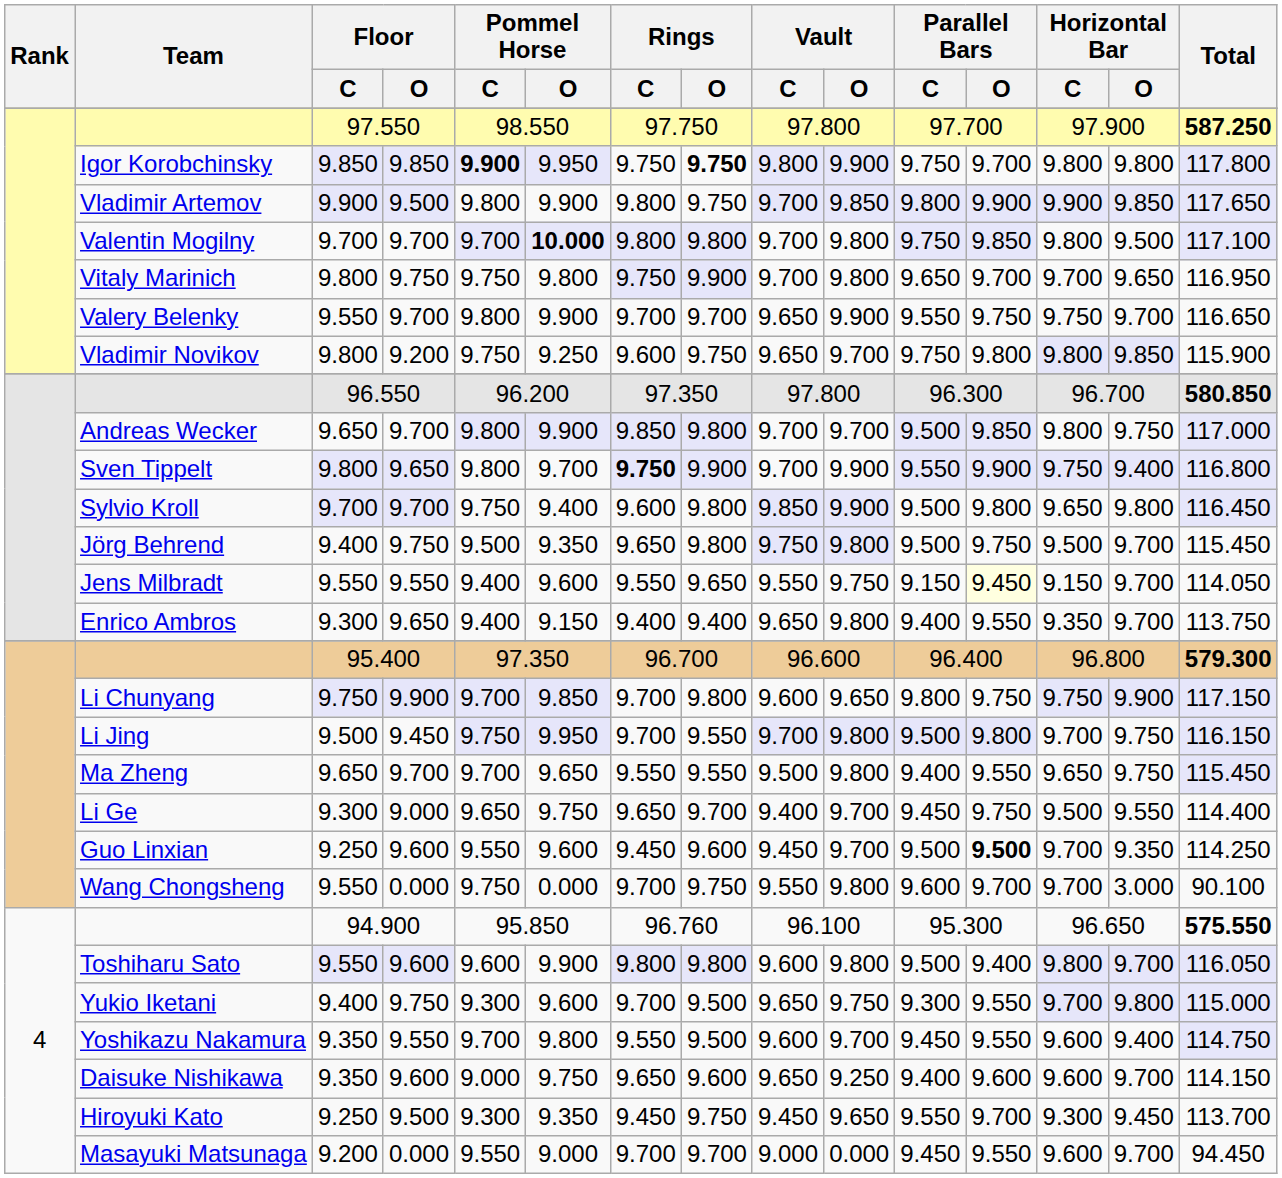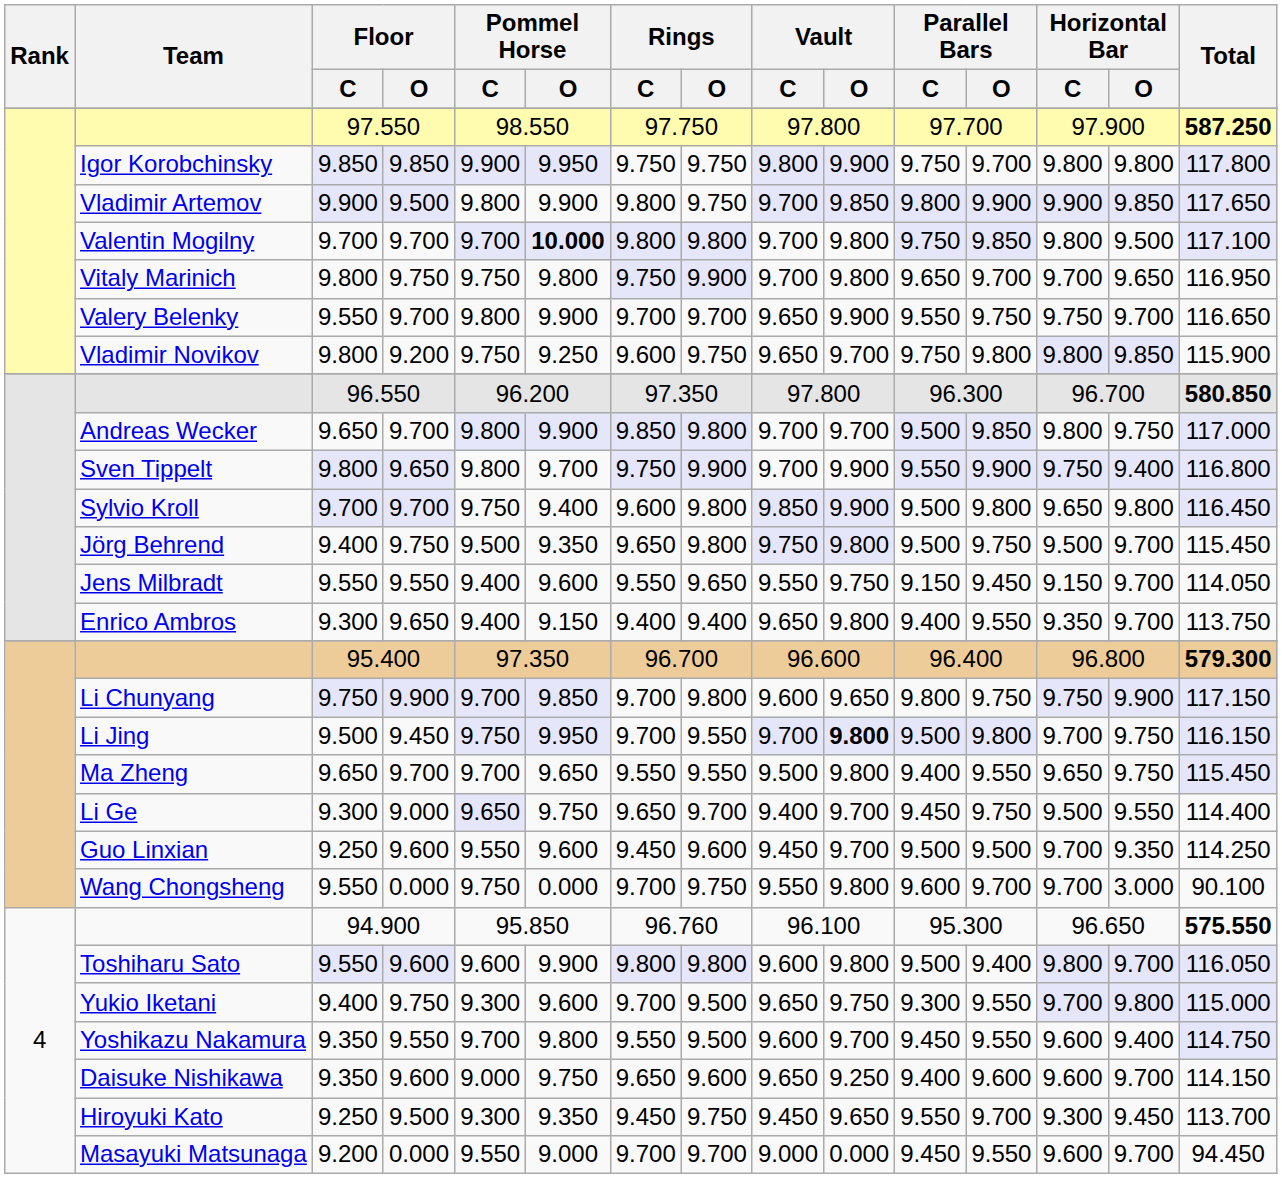(490, 164) bold -> (490, 164) normal
(717, 164) bold -> (717, 164) normal
(646, 469) bold -> (646, 469) normal
(1001, 583) lightyellow background -> (1001, 583) no background
(859, 735) normal -> (859, 735) bold
(490, 811) no background -> (490, 811) lavender background
(1001, 849) bold -> (1001, 849) normal
